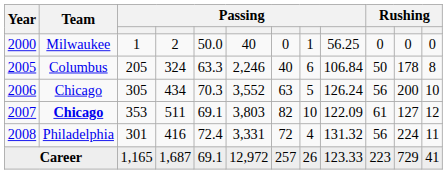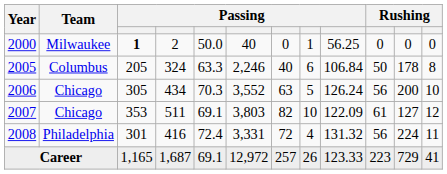(137, 44) normal -> (137, 44) bold
(78, 112) bold -> (78, 112) normal
